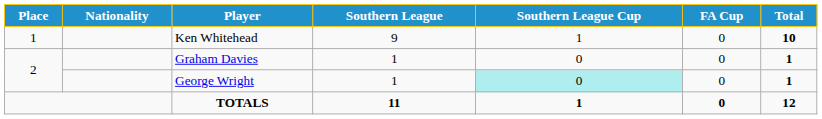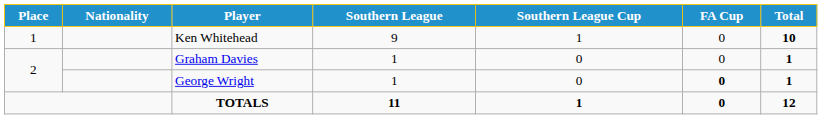(579, 81) paleturquoise background -> (579, 81) no background
(722, 81) normal -> (722, 81) bold
